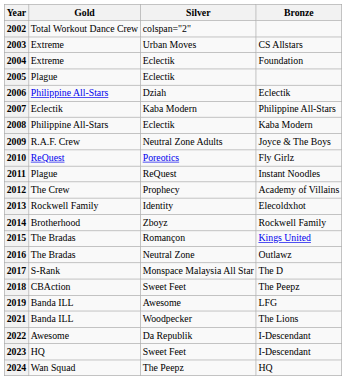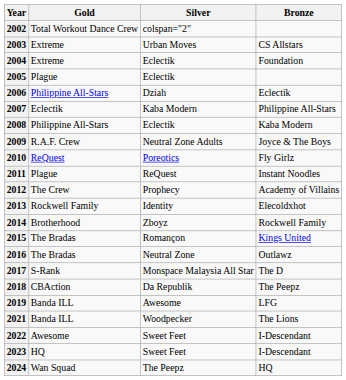(164, 287) Sweet Feet -> (168, 287) Da Republik
(168, 335) Da Republik -> (164, 335) Sweet Feet
